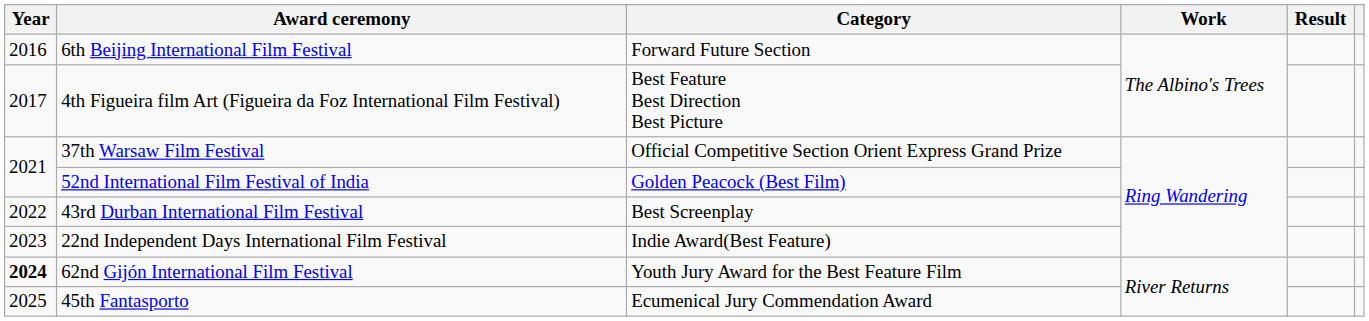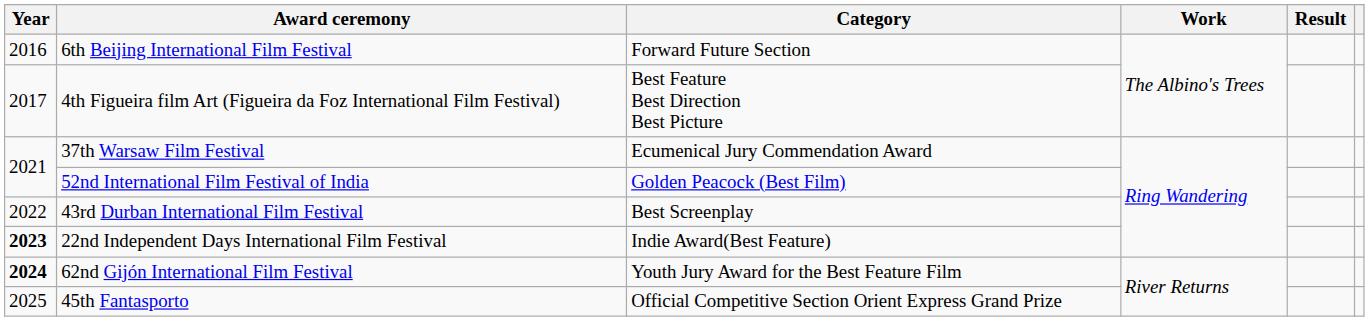(846, 151) Official Competitive Section Orient Express Grand Prize -> (782, 151) Ecumenical Jury Commendation Award
(28, 241) normal -> (28, 241) bold
(782, 301) Ecumenical Jury Commendation Award -> (846, 301) Official Competitive Section Orient Express Grand Prize
